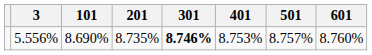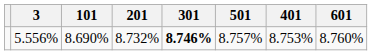columns swapped: (240, 15) <-> (291, 15)
(137, 38) 8.735% -> (137, 38) 8.732%
